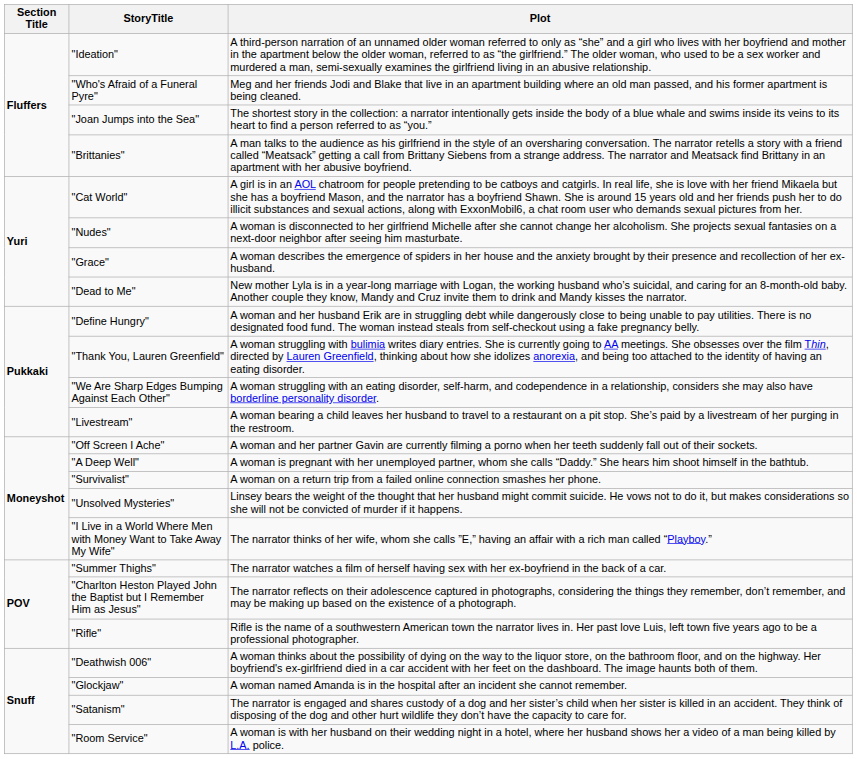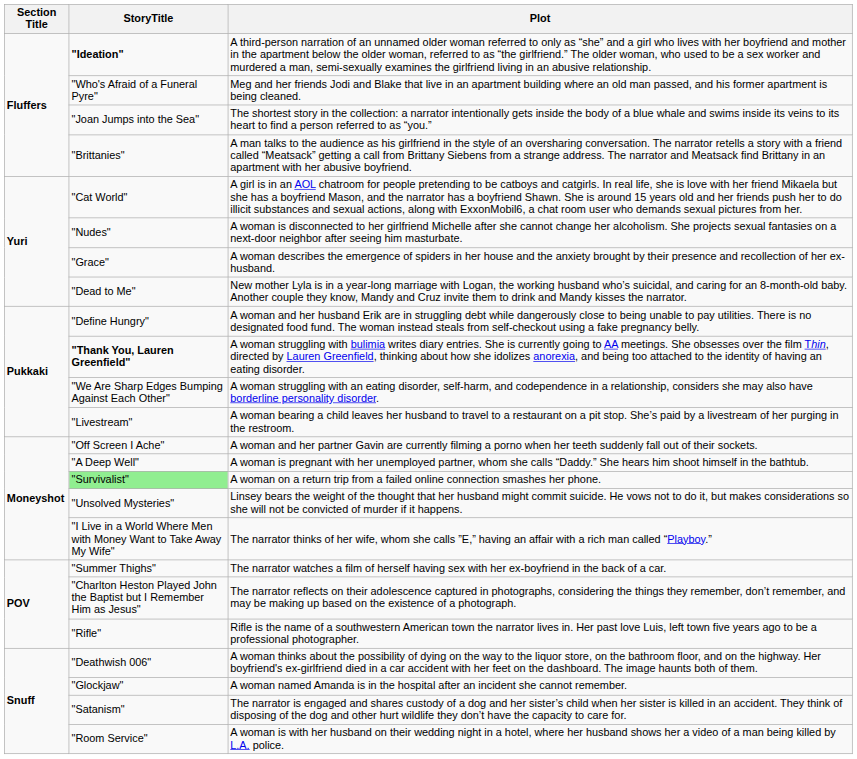(95, 54) normal -> (98, 54) bold
(148, 357) normal -> (123, 357) bold
(100, 480) no background -> (100, 480) lightgreen background
